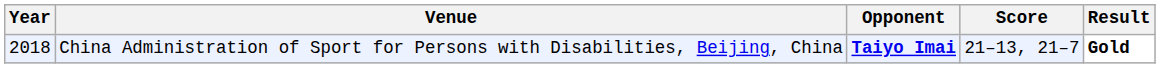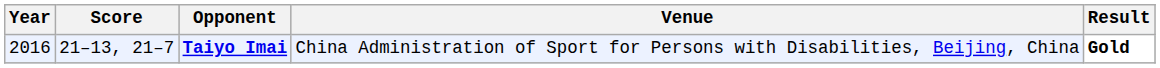columns swapped: (451, 19) <-> (1022, 19)
(30, 48) 2018 -> (30, 48) 2016
